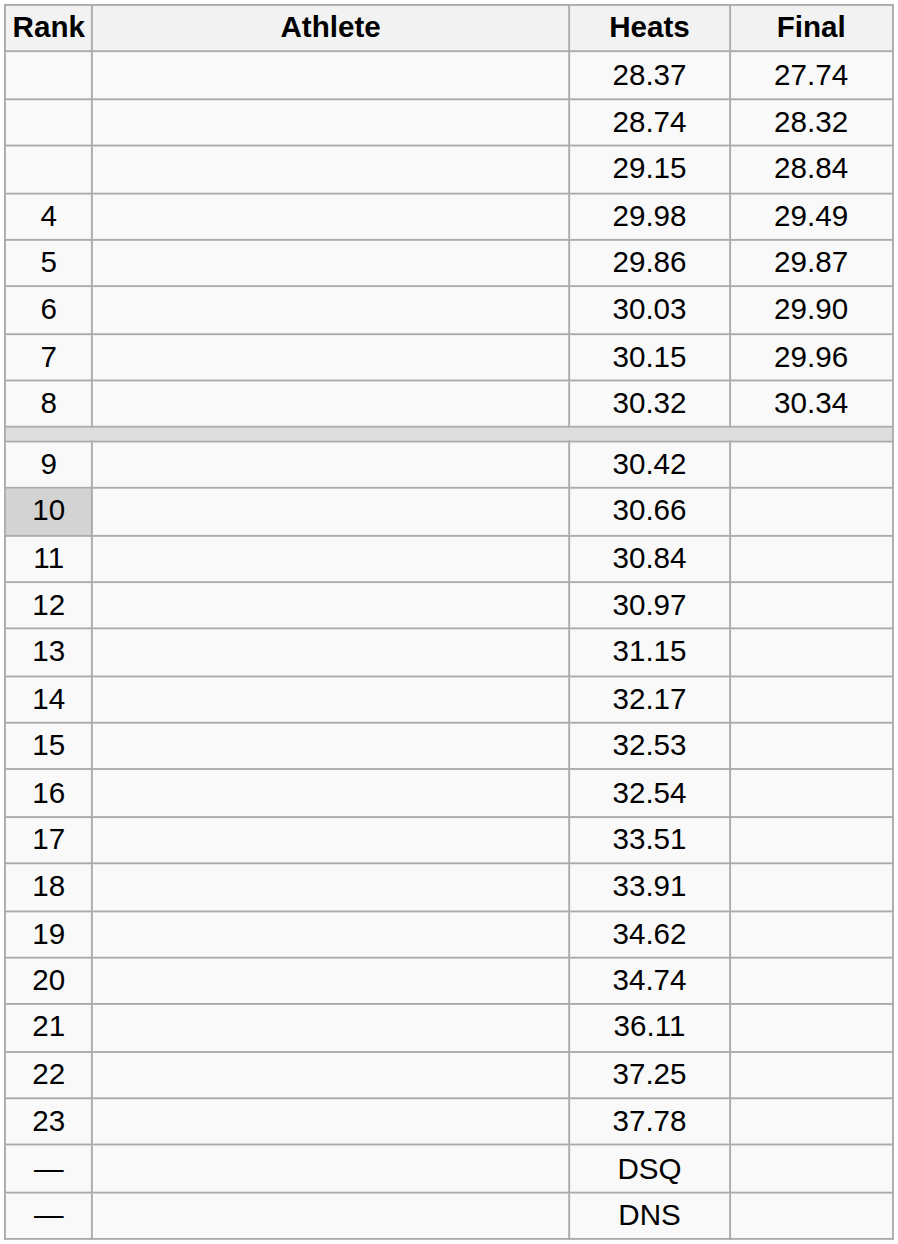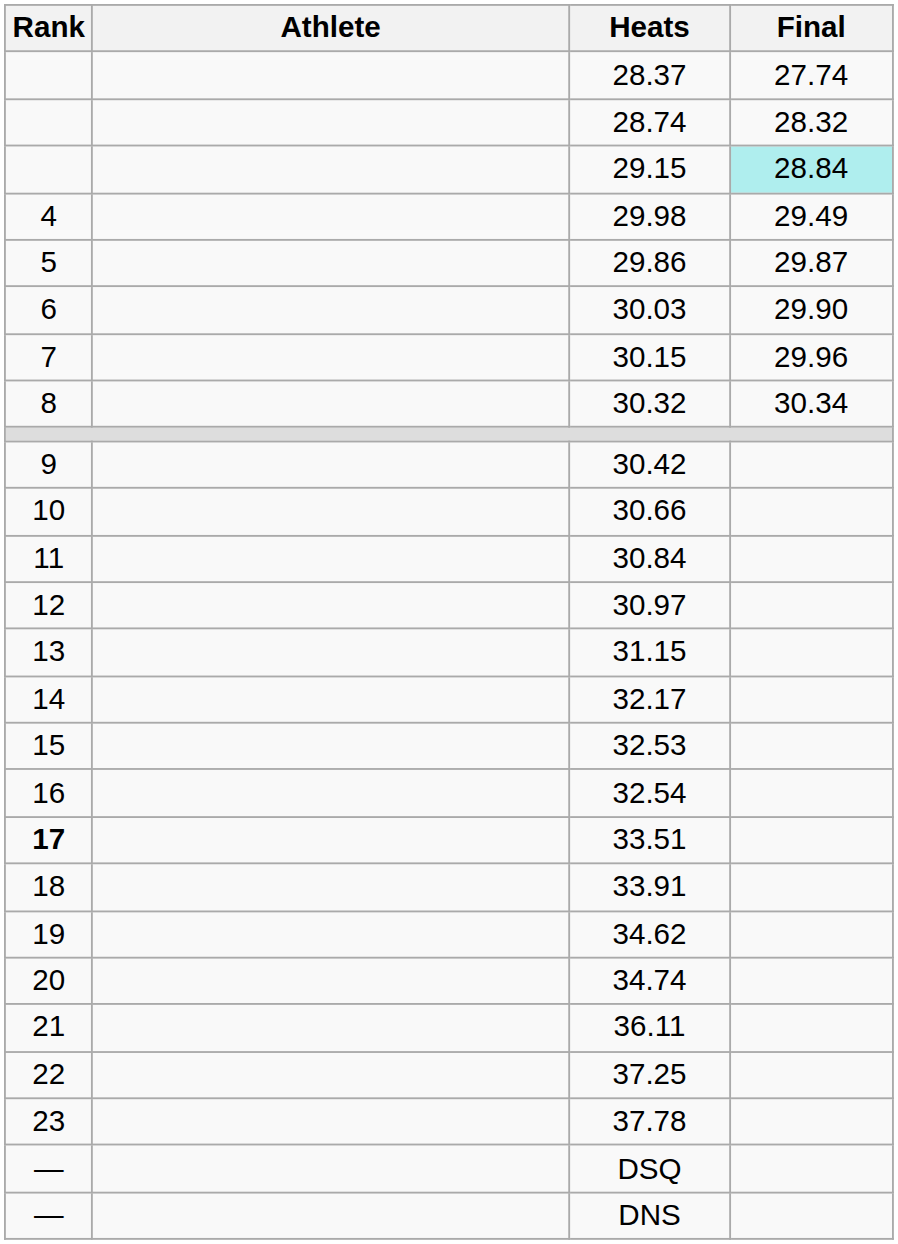(811, 168) no background -> (811, 168) paleturquoise background
(49, 511) lightgrey background -> (49, 511) no background
(49, 839) normal -> (49, 839) bold
